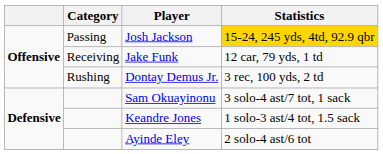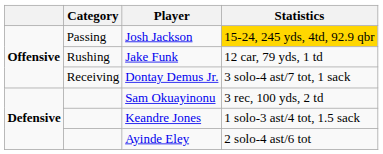(93, 56) Receiving -> (88, 56) Rushing
(88, 77) Rushing -> (93, 77) Receiving
(274, 77) 3 rec, 100 yds, 2 td -> (287, 77) 3 solo-4 ast/7 tot, 1 sack
(287, 97) 3 solo-4 ast/7 tot, 1 sack -> (274, 97) 3 rec, 100 yds, 2 td
